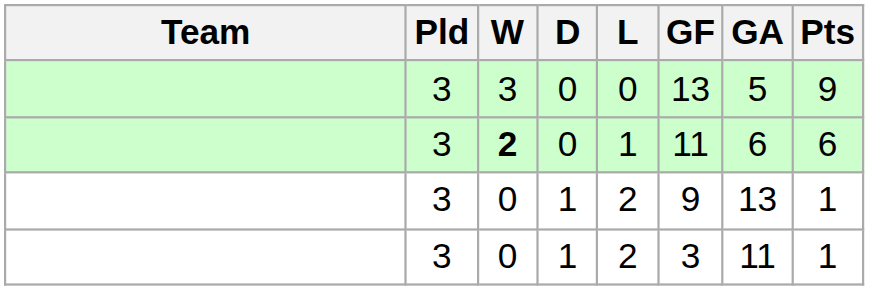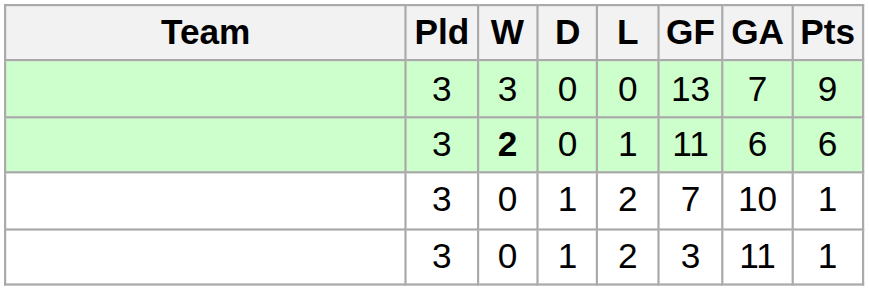(758, 88) 5 -> (758, 88) 7
(691, 199) 9 -> (691, 199) 7
(758, 199) 13 -> (758, 199) 10
